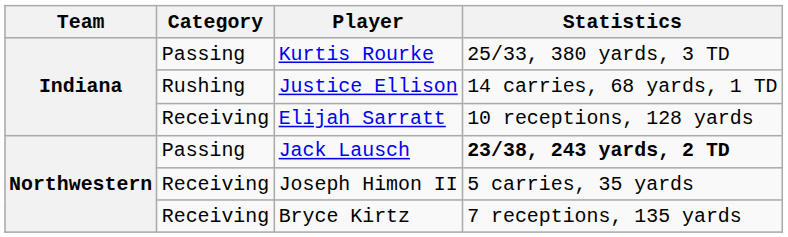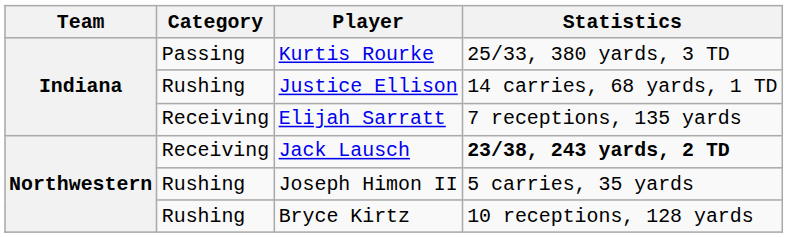(610, 119) 10 receptions, 128 yards -> (604, 119) 7 receptions, 135 yards
(204, 152) Passing -> (215, 152) Receiving
(215, 184) Receiving -> (204, 184) Rushing
(215, 216) Receiving -> (204, 216) Rushing
(604, 216) 7 receptions, 135 yards -> (610, 216) 10 receptions, 128 yards
